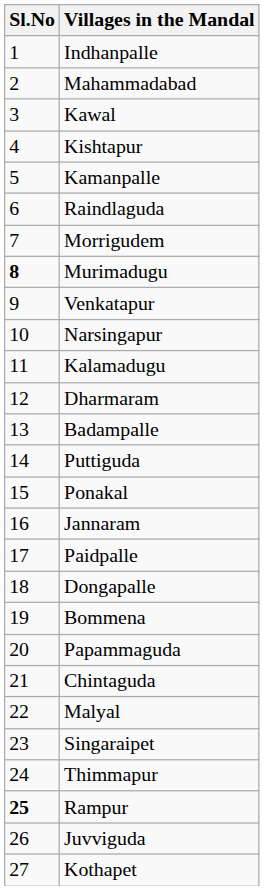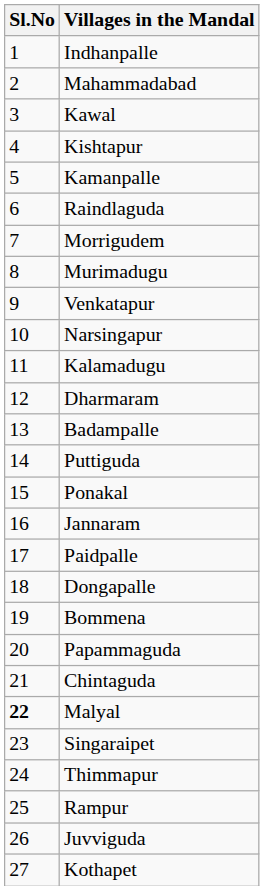(14, 271) bold -> (14, 271) normal
(19, 712) normal -> (19, 712) bold
(19, 806) bold -> (19, 806) normal
